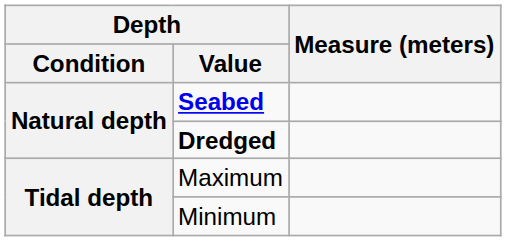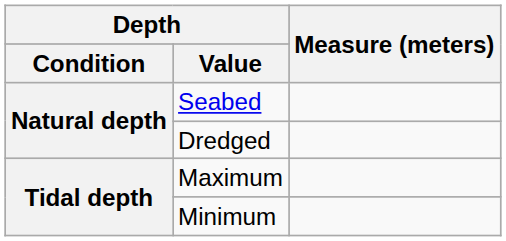(221, 102) bold -> (220, 102) normal
(227, 140) bold -> (224, 140) normal
